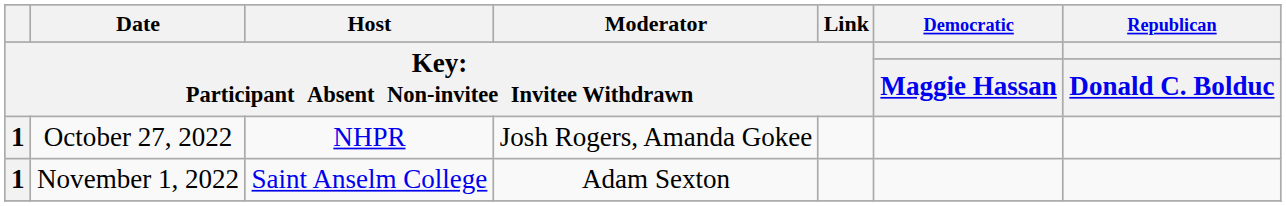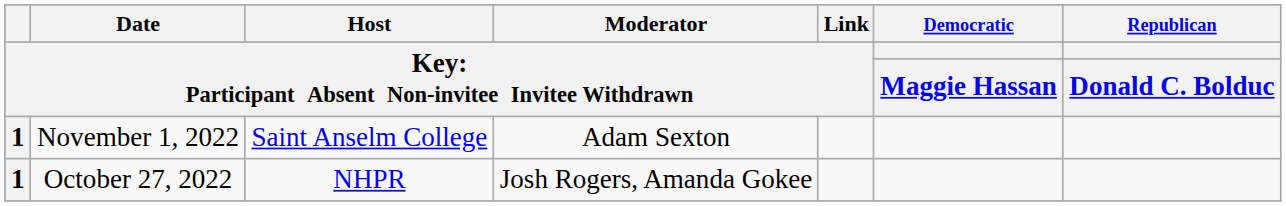rows swapped: (138, 136) <-> (138, 179)
